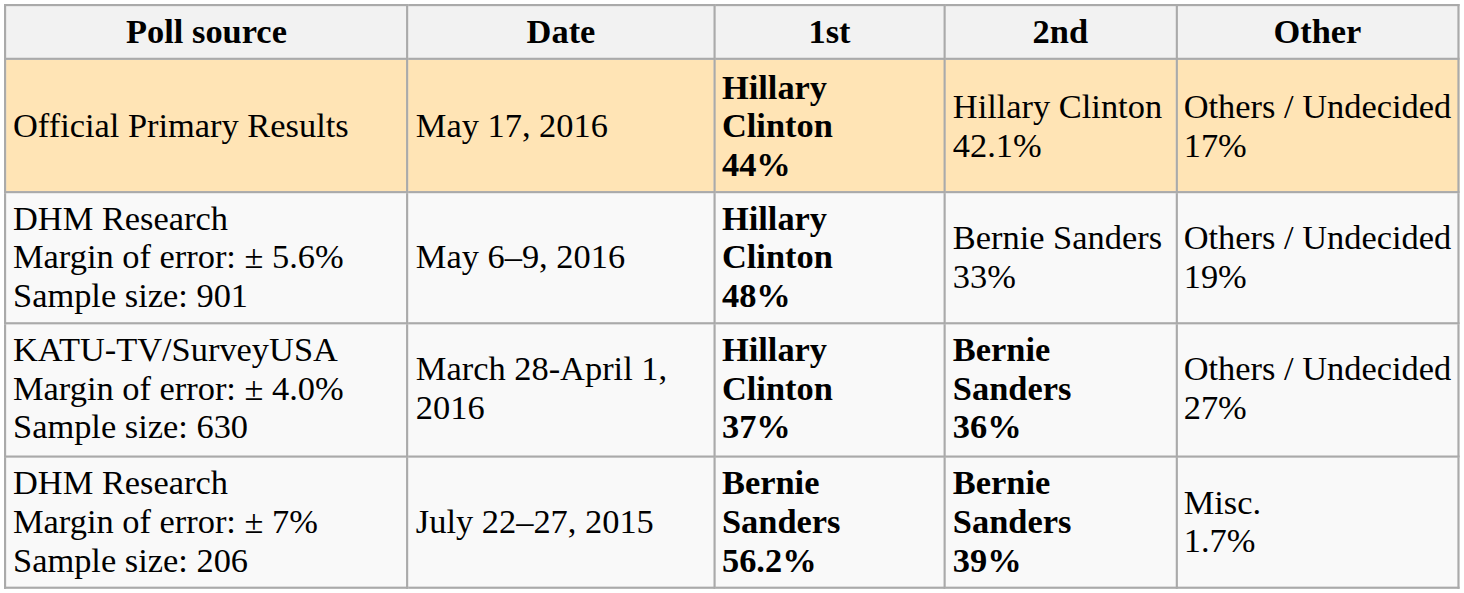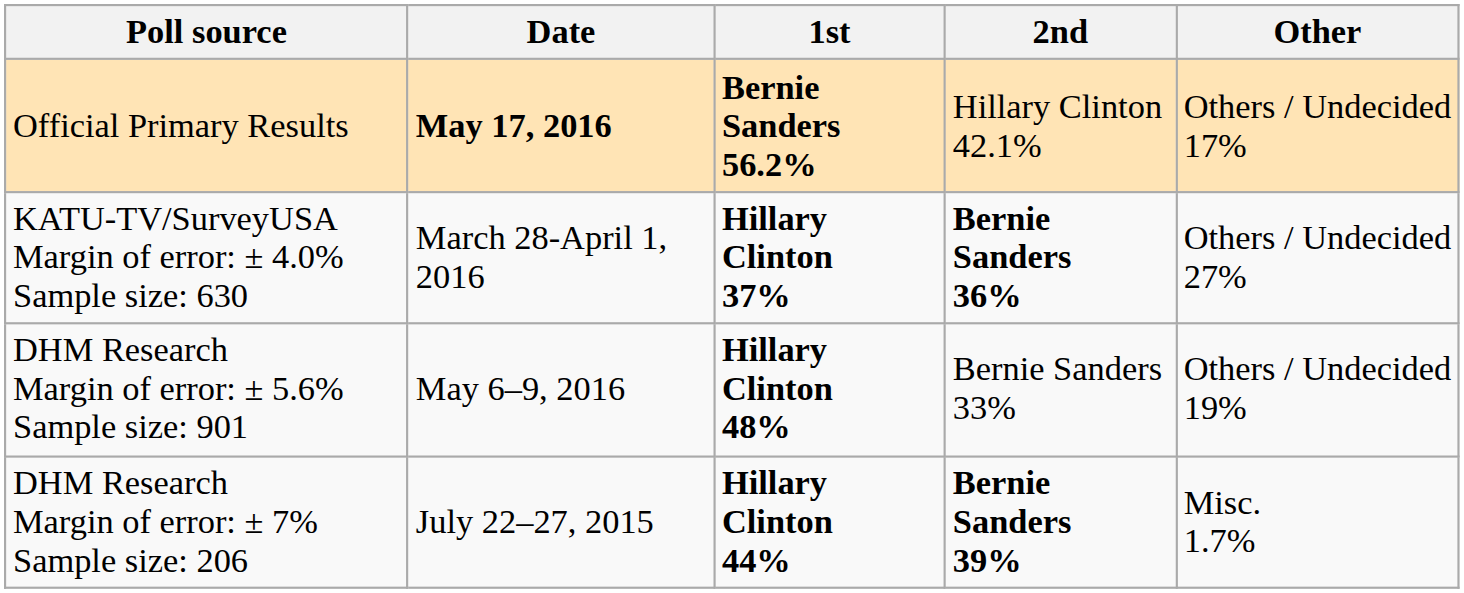(512, 125) normal -> (514, 125) bold
(777, 125) Hillary Clinton 44% -> (781, 125) Bernie Sanders 56.2%
rows swapped: (178, 256) <-> (178, 388)
(781, 520) Bernie Sanders 56.2% -> (777, 520) Hillary Clinton 44%
